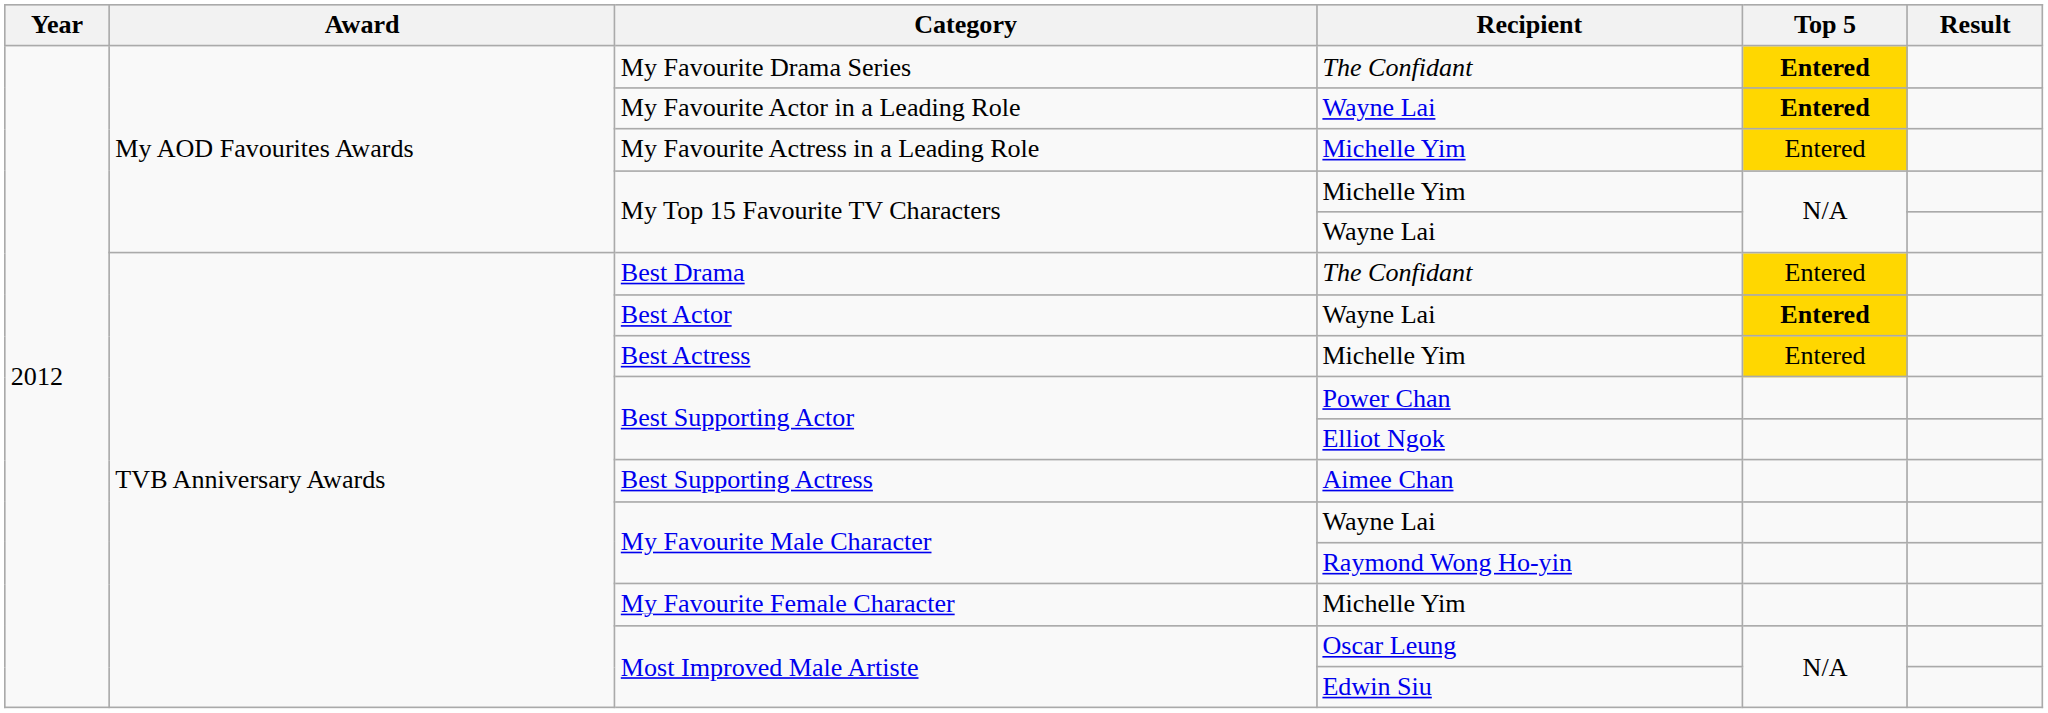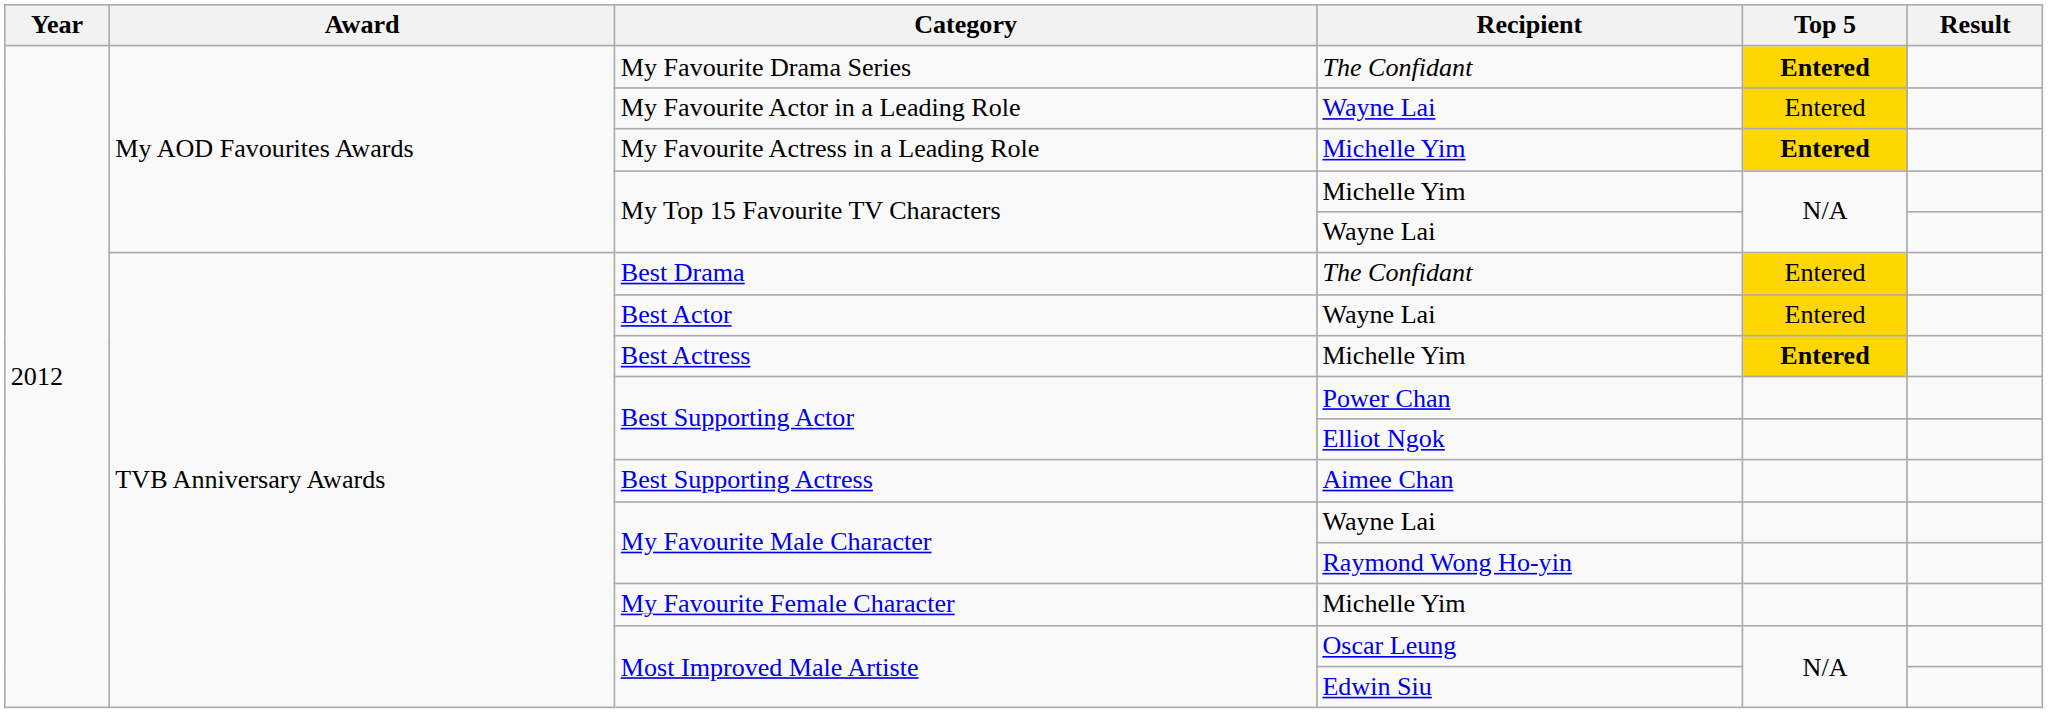(1825, 107) bold -> (1825, 107) normal
(1825, 149) normal -> (1825, 149) bold
(1825, 314) bold -> (1825, 314) normal
(1825, 356) normal -> (1825, 356) bold
